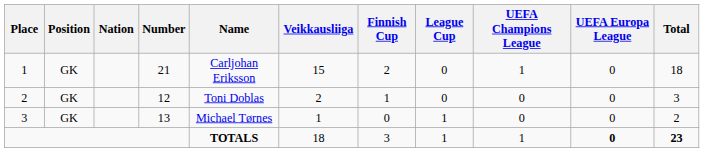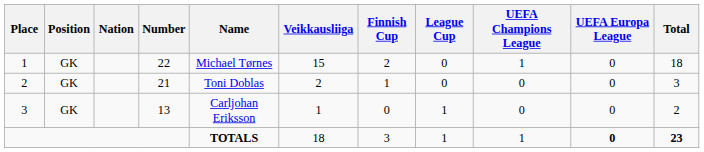(164, 70) 21 -> (164, 63) 22
(234, 70) Carljohan Eriksson -> (234, 63) Michael Tørnes
(164, 98) 12 -> (164, 83) 21
(234, 118) Michael Tørnes -> (234, 110) Carljohan Eriksson
